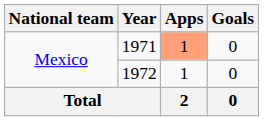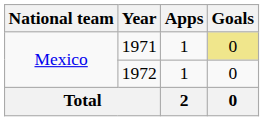(184, 45) lightsalmon background -> (184, 45) no background
(233, 45) no background -> (233, 45) khaki background
